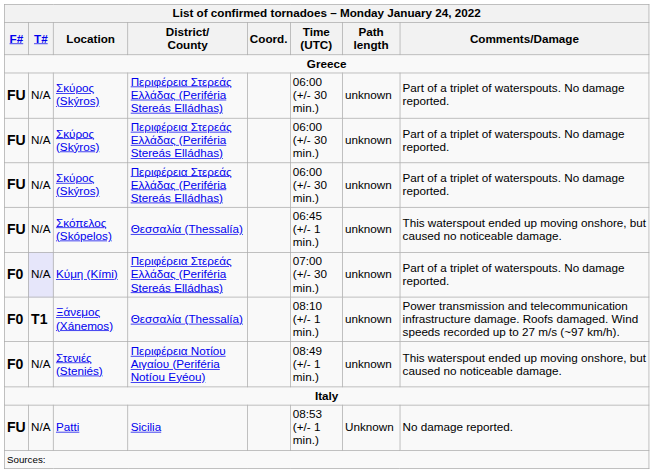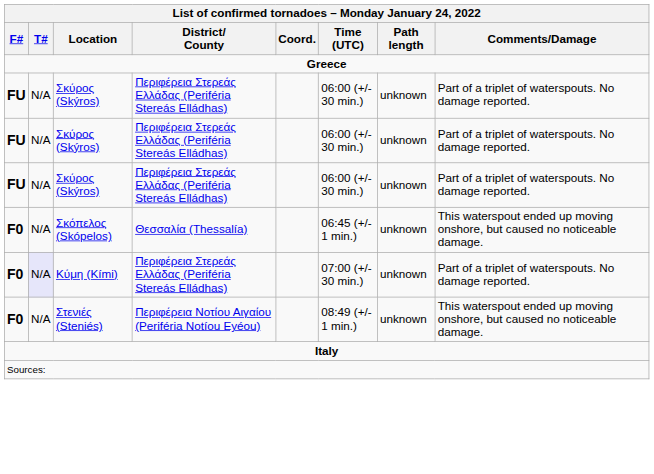(16, 230) FU -> (15, 230) F0
- row: (85, 319)
- row: (68, 427)
